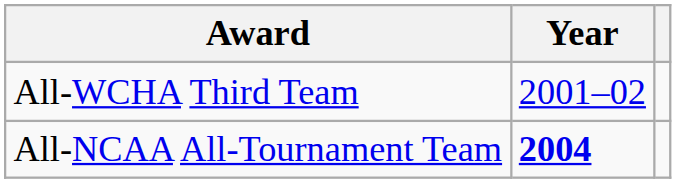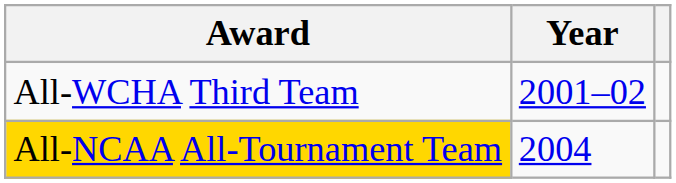(258, 148) no background -> (258, 148) gold background
(555, 148) bold -> (555, 148) normal
